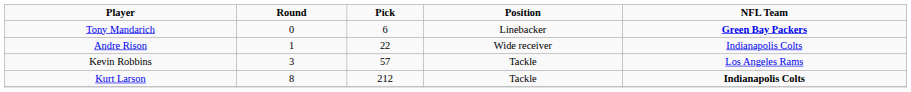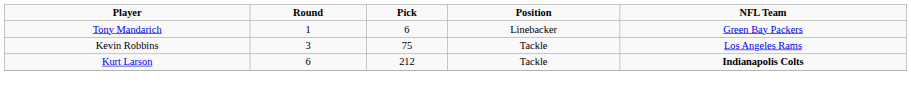(292, 29) 0 -> (308, 29) 1
(764, 29) bold -> (763, 29) normal
- row: (120, 45)
(385, 62) 57 -> (407, 45) 75
(292, 78) 8 -> (308, 62) 6
